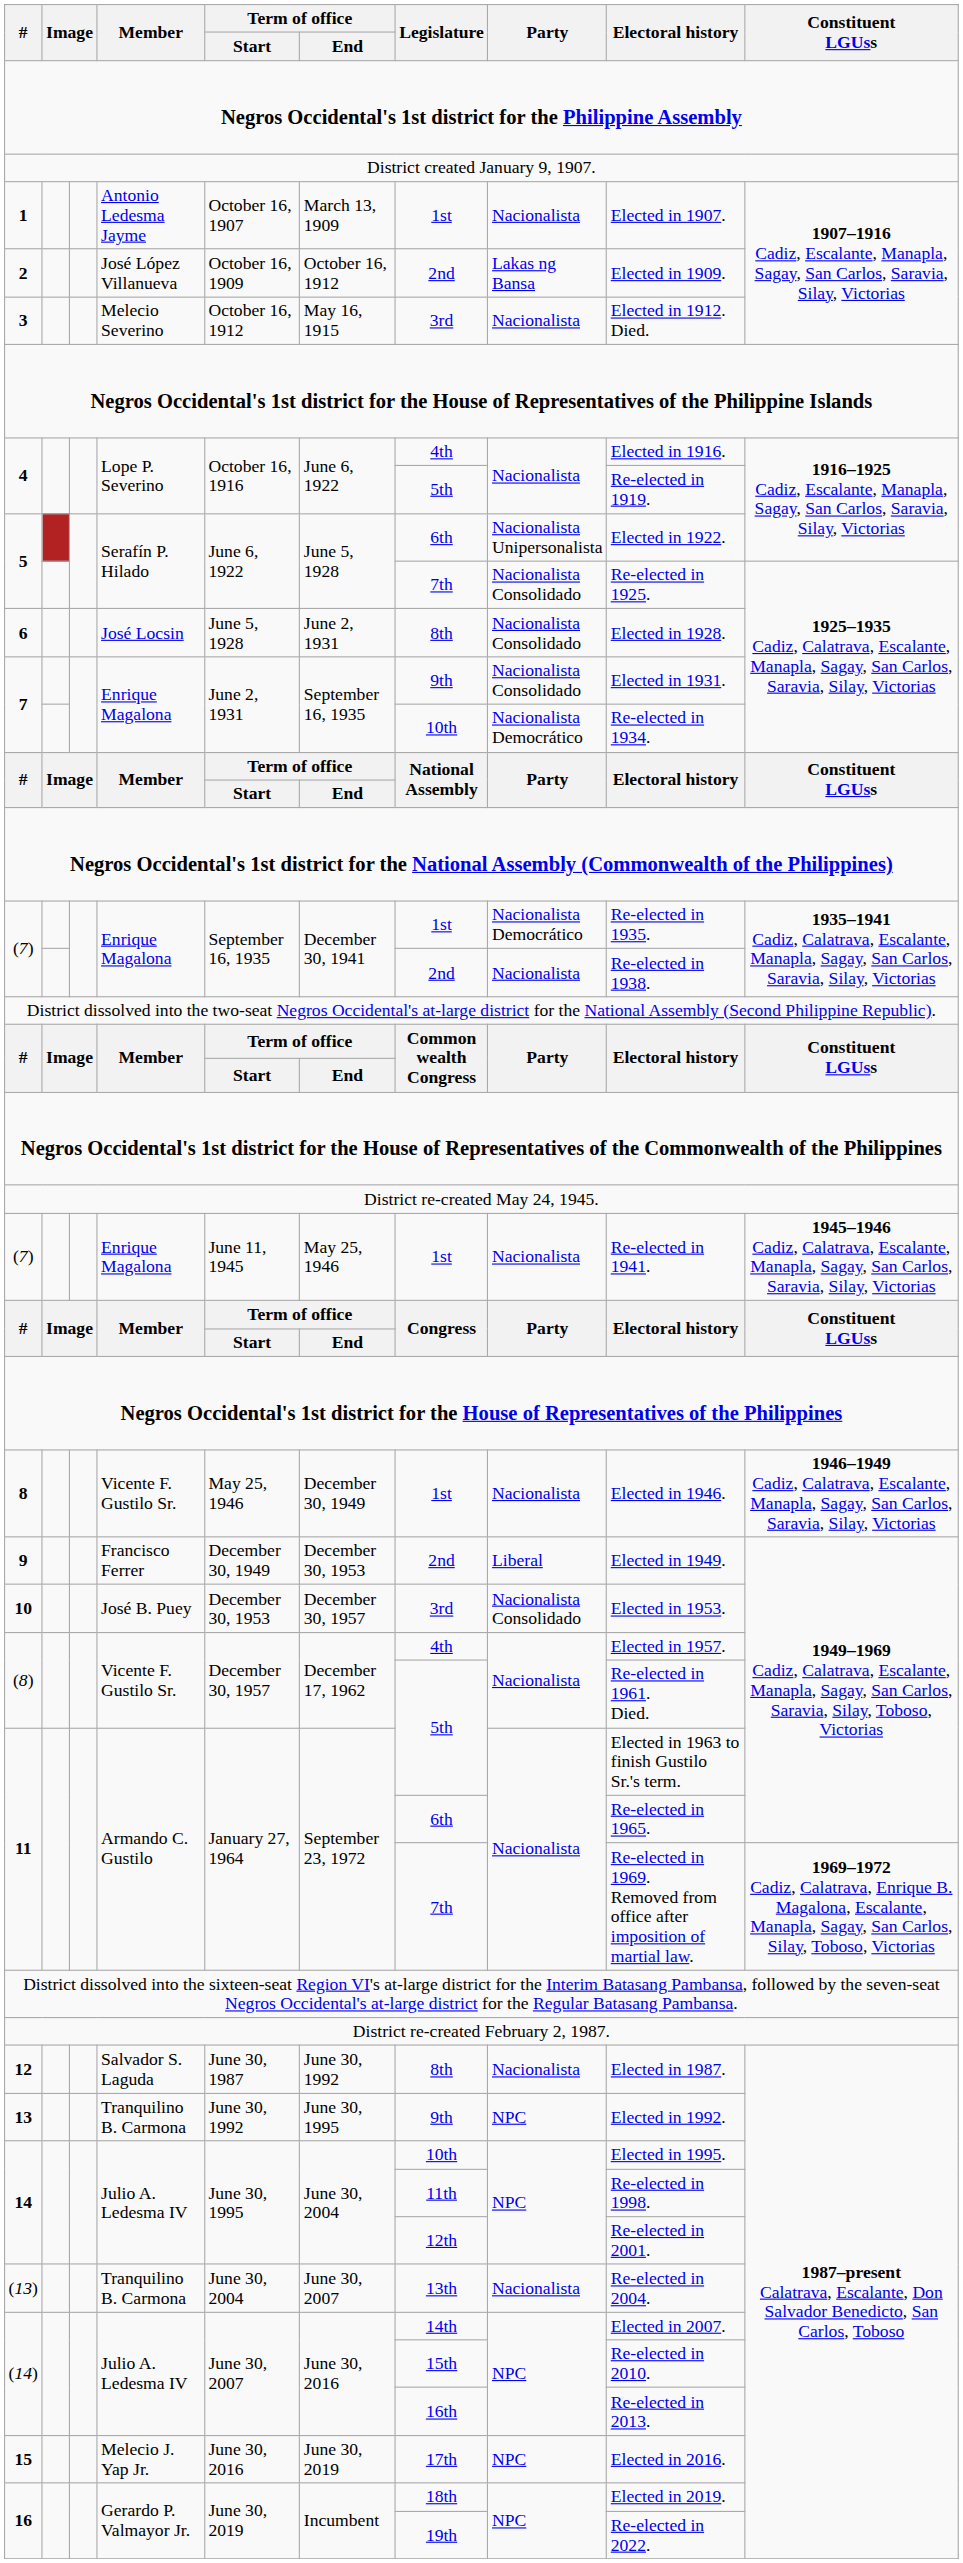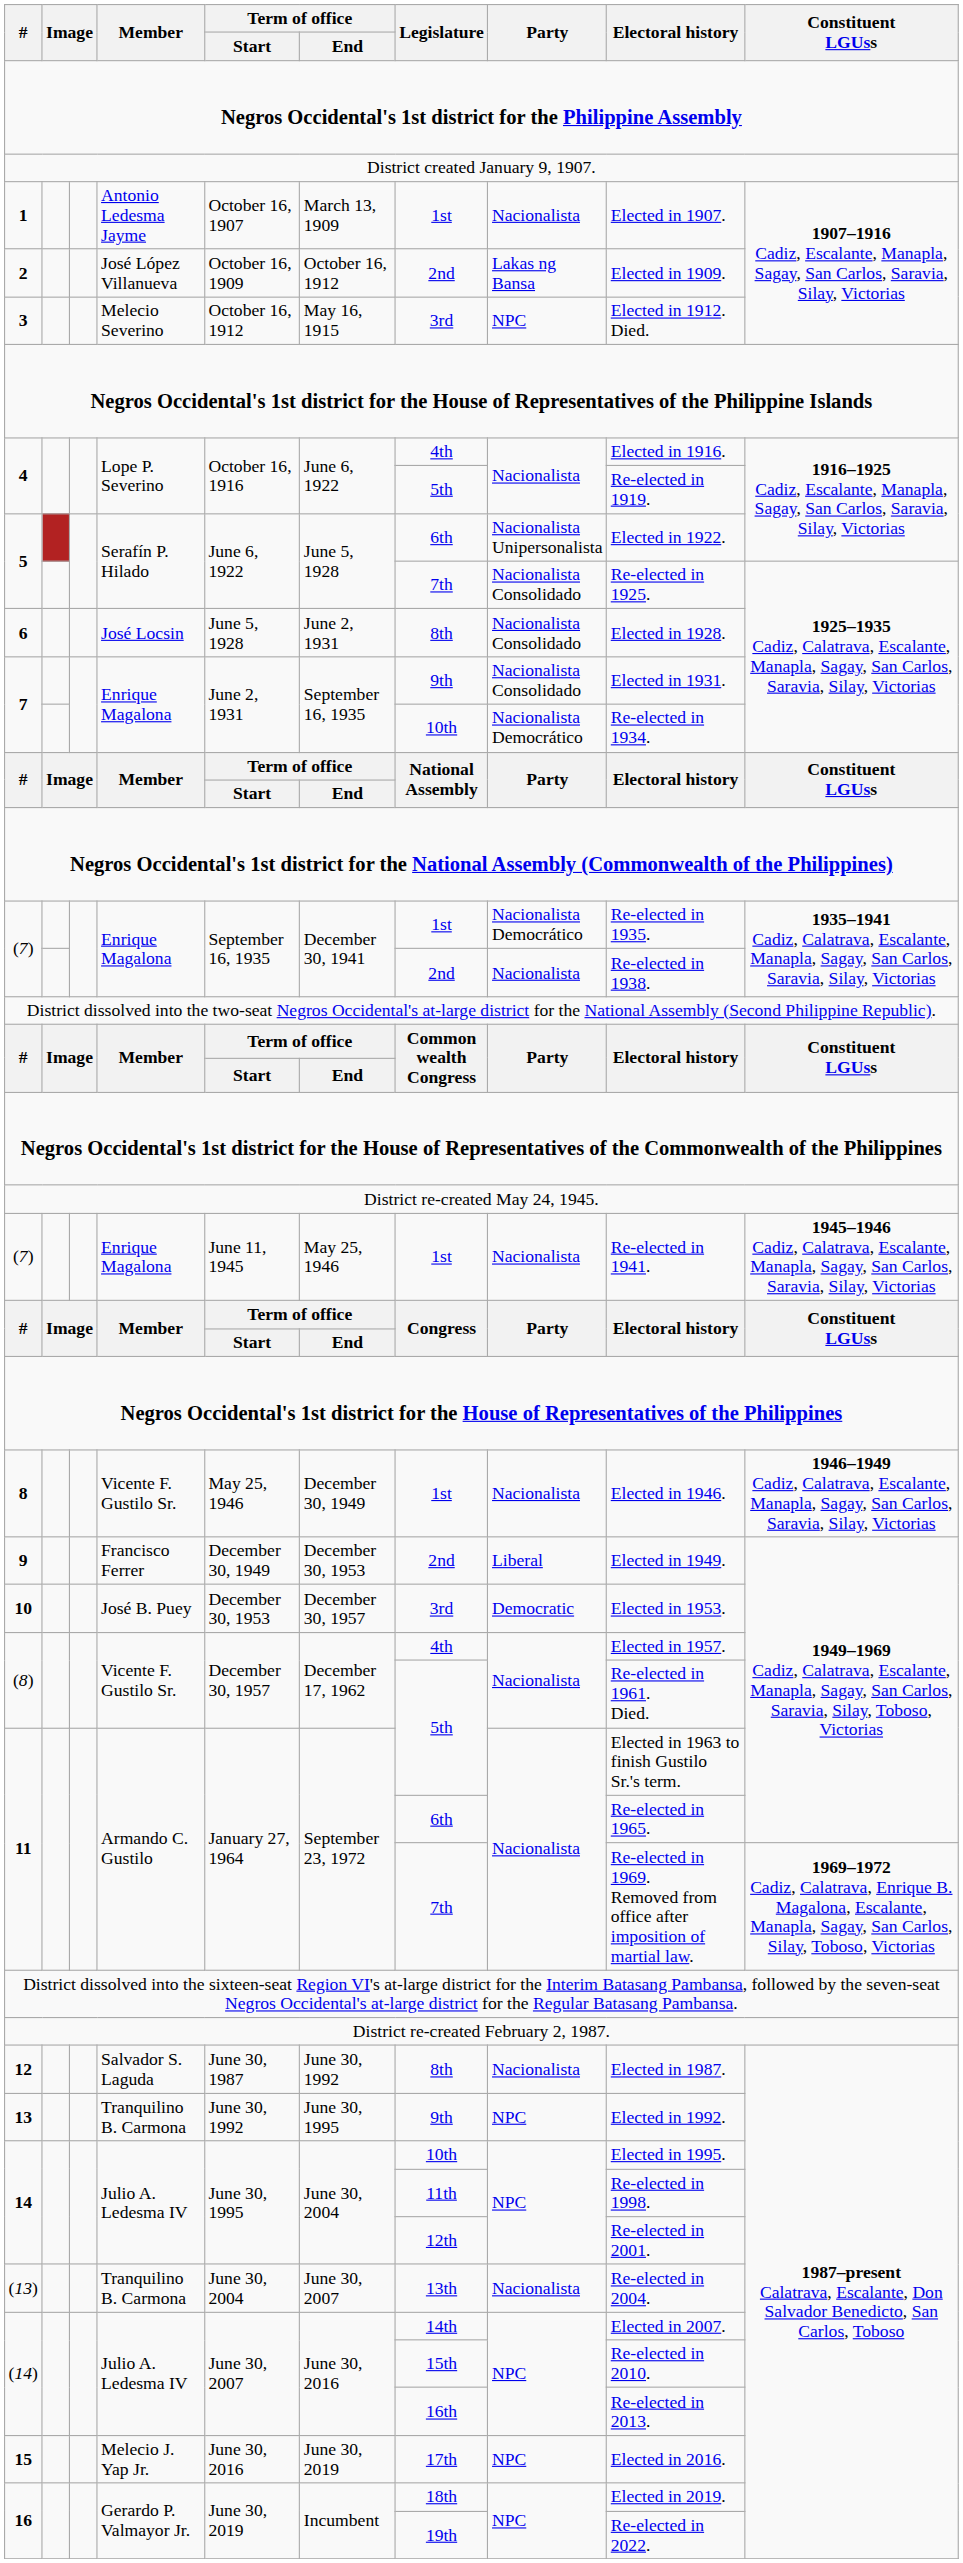(536, 320) Nacionalista -> (509, 320) NPC
(537, 1608) Nacionalista Consolidado -> (533, 1608) Democratic
